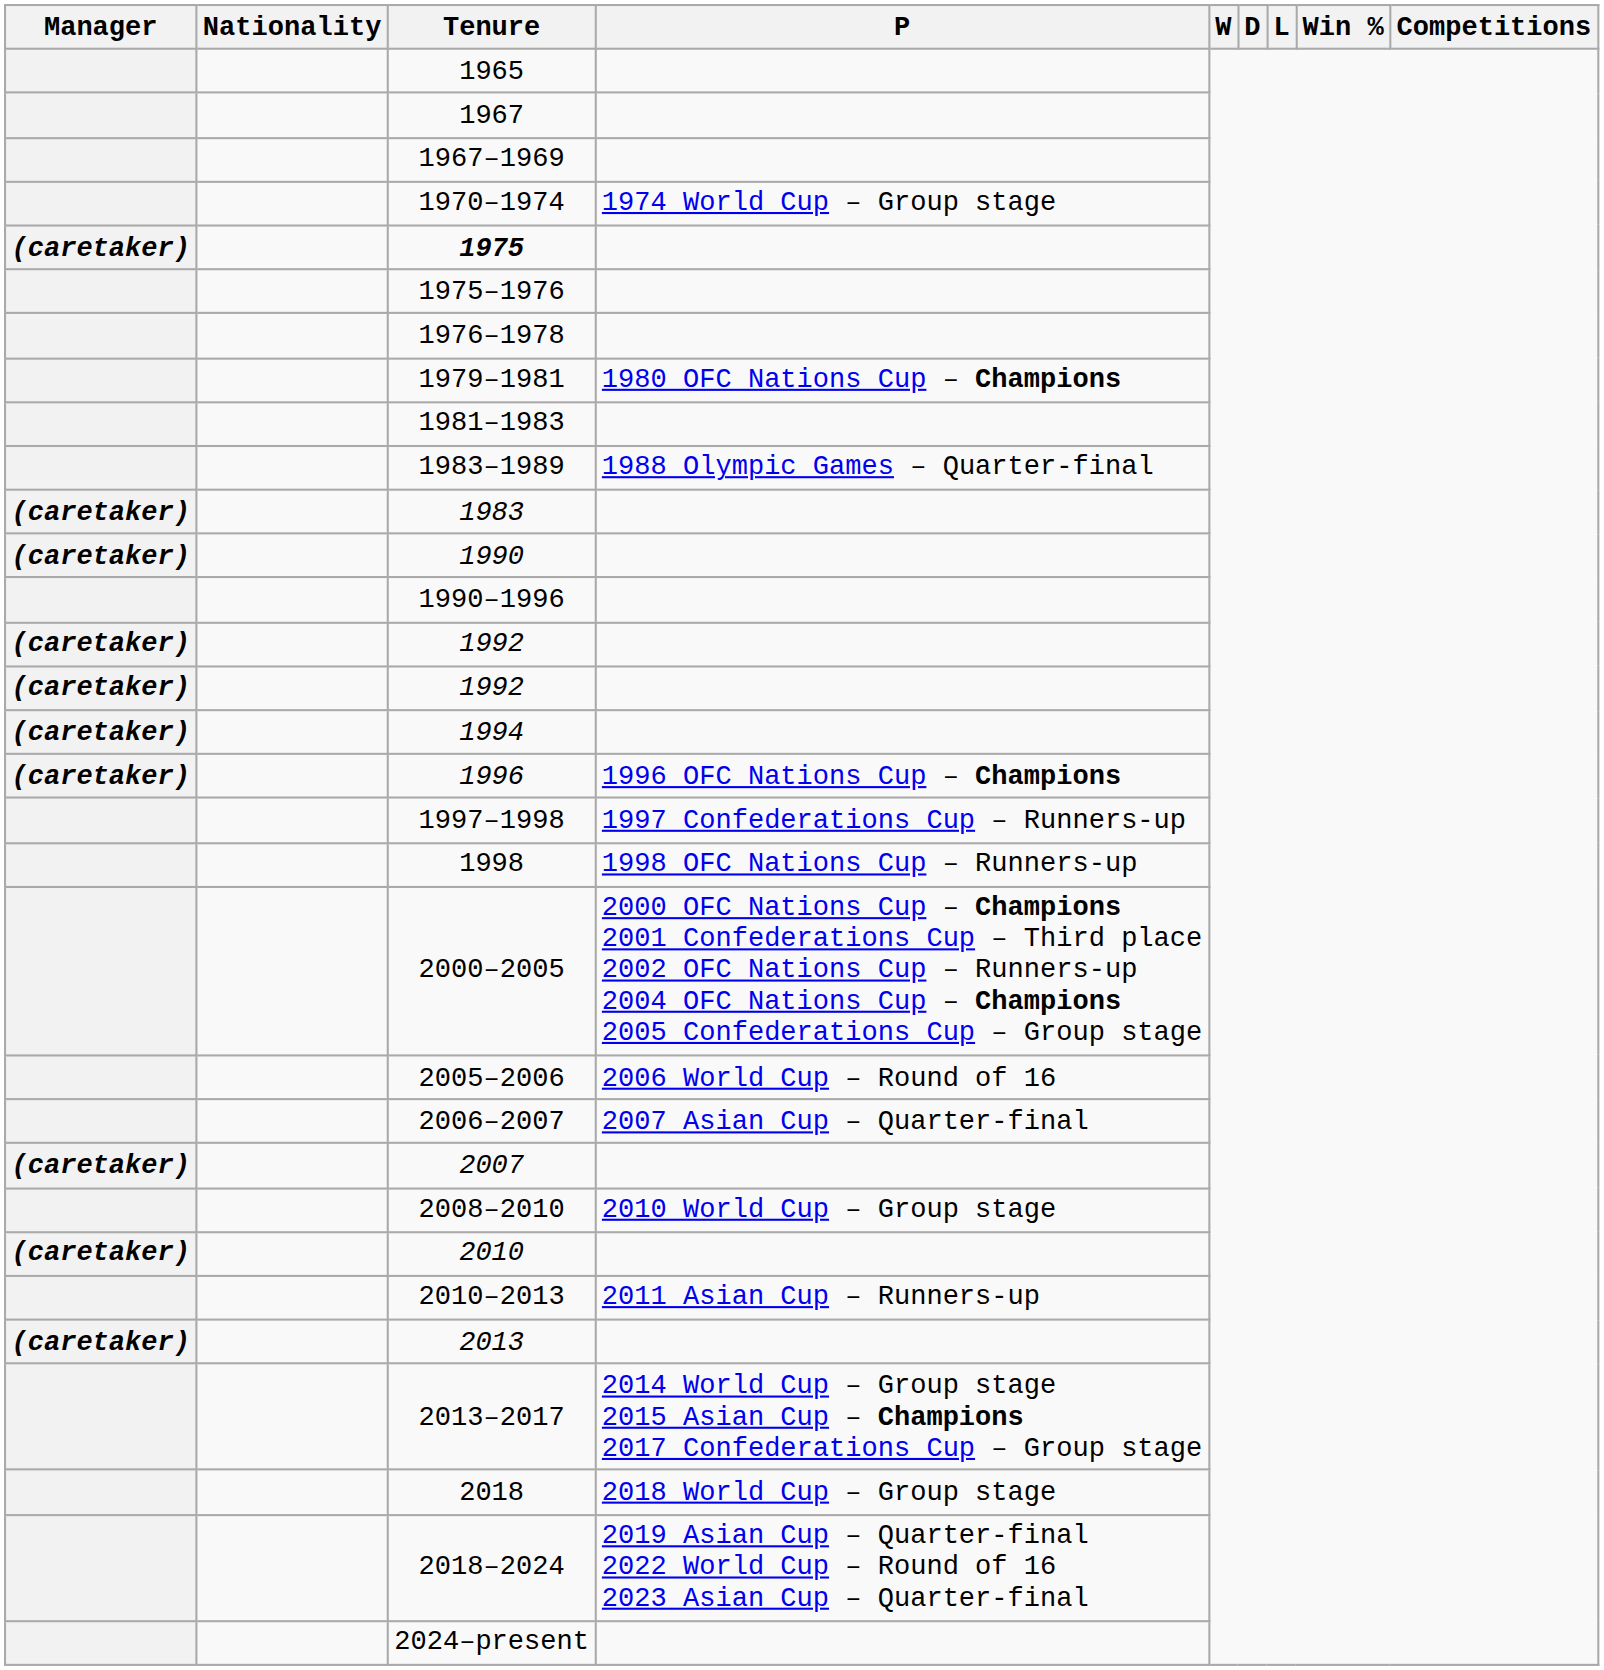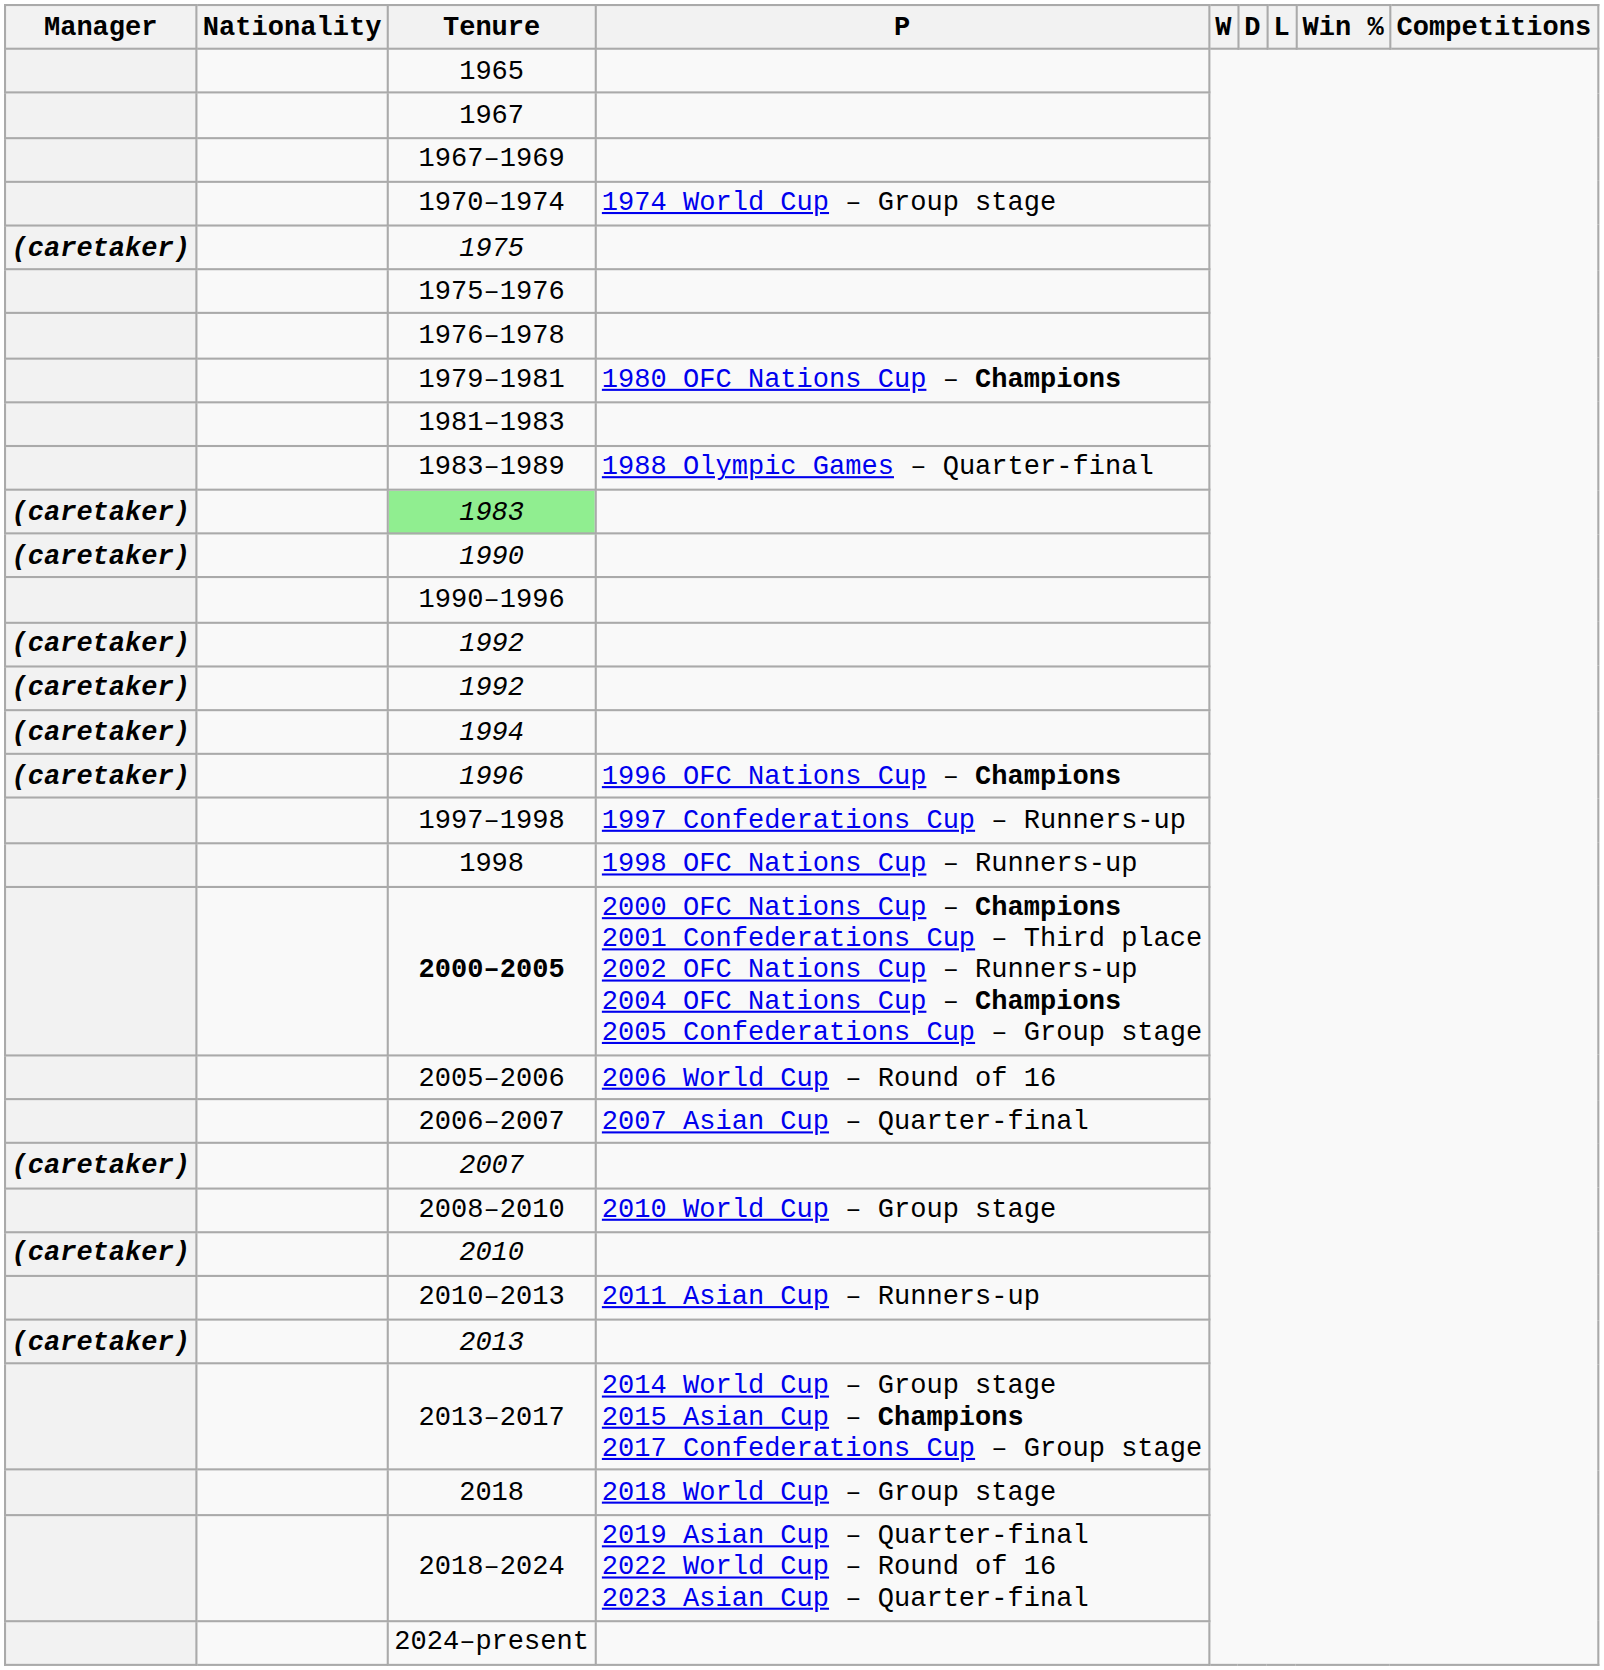(492, 247) bold -> (492, 247) normal
(492, 512) no background -> (492, 512) lightgreen background
(492, 971) normal -> (492, 971) bold
